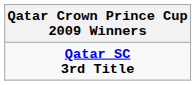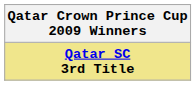(98, 62) no background -> (98, 62) khaki background
